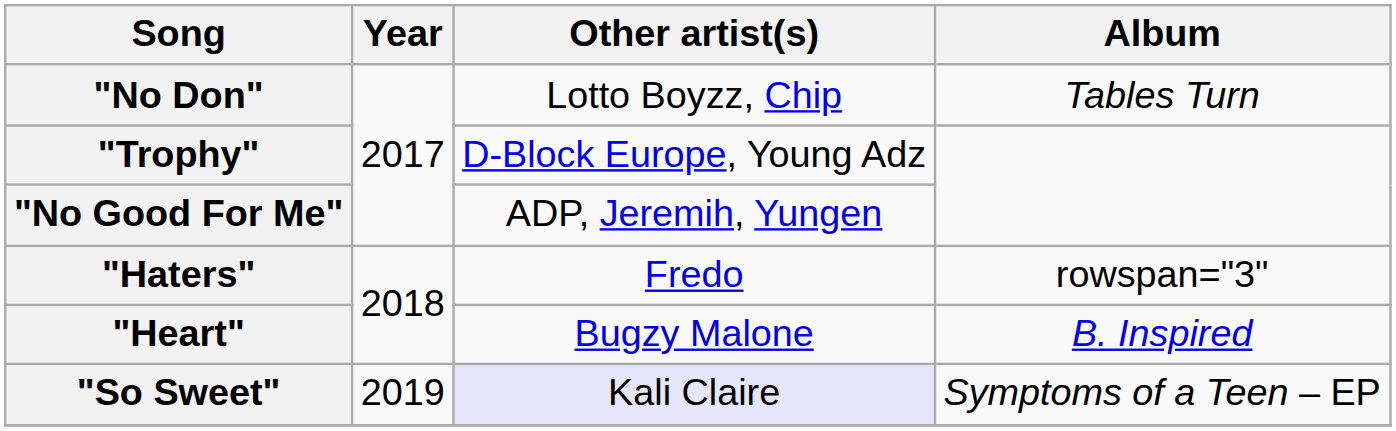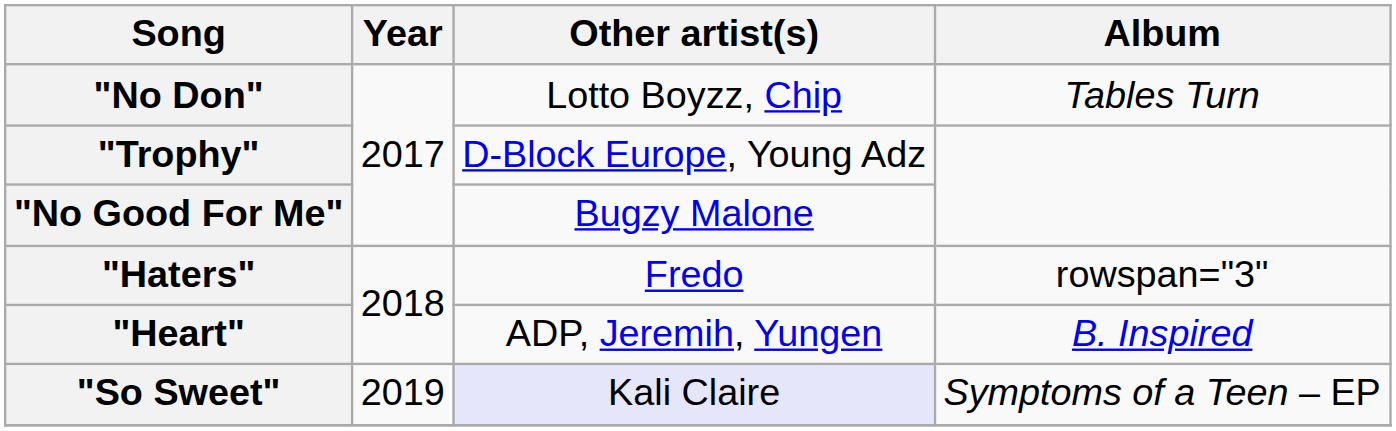(694, 214) ADP, Jeremih, Yungen -> (694, 214) Bugzy Malone
(694, 333) Bugzy Malone -> (694, 333) ADP, Jeremih, Yungen
